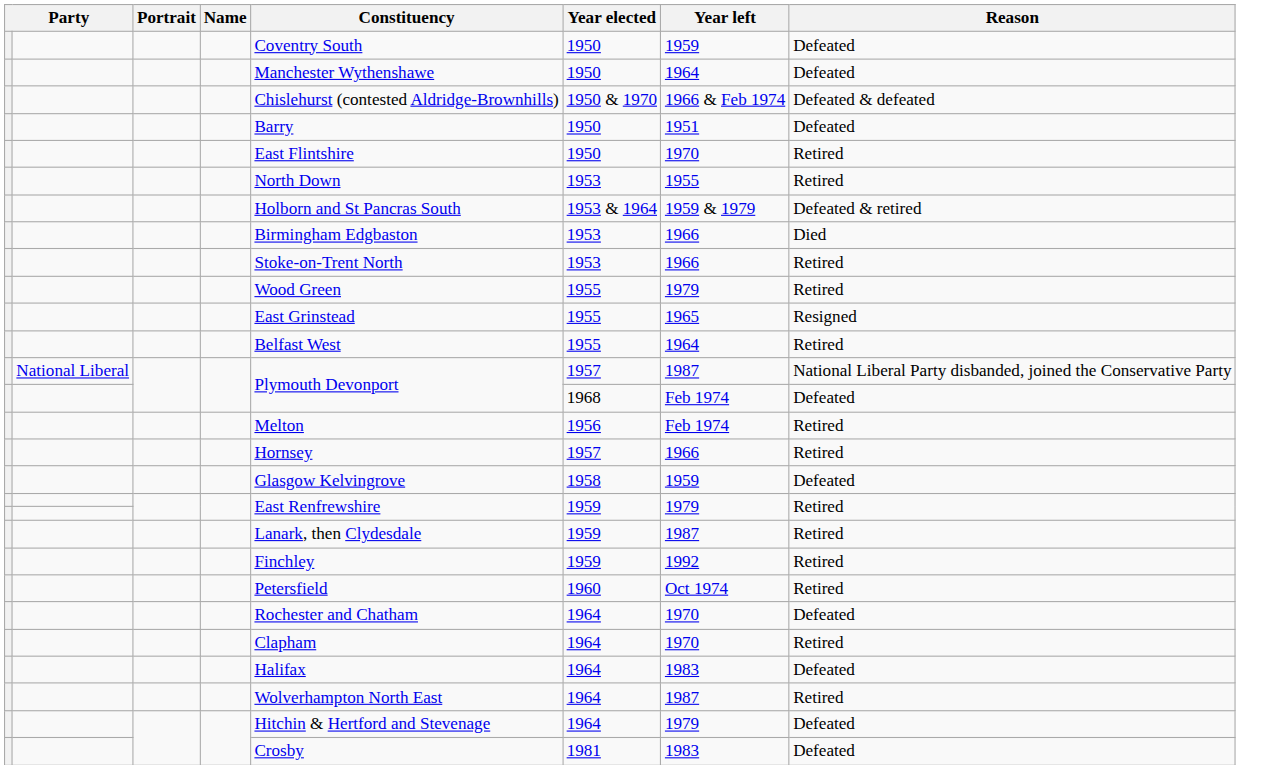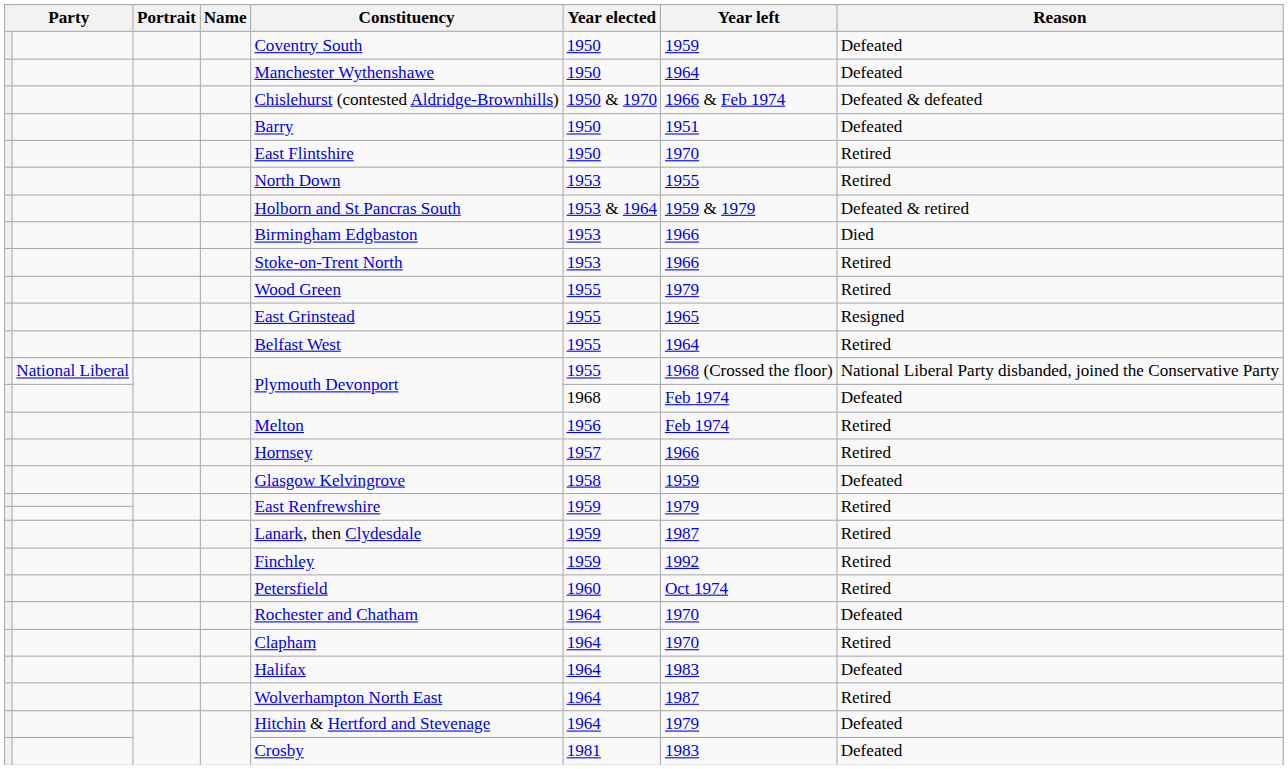(584, 371) 1957 -> (584, 371) 1955
(682, 371) 1987 -> (749, 371) 1968 (Crossed the floor)
